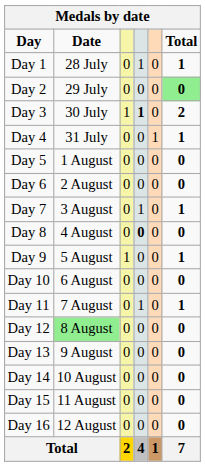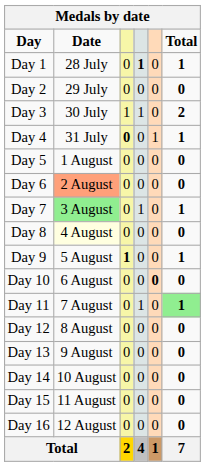(141, 65) normal -> (141, 65) bold
(181, 89) lightgreen background -> (181, 89) no background
(141, 113) bold -> (141, 113) normal
(127, 137) normal -> (127, 137) bold
(86, 185) no background -> (86, 185) lightsalmon background
(86, 209) no background -> (86, 209) lightgreen background
(86, 233) no background -> (86, 233) lightyellow background
(141, 233) bold -> (141, 233) normal
(127, 257) normal -> (127, 257) bold
(155, 281) normal -> (155, 281) bold
(181, 305) no background -> (181, 305) lightgreen background
(86, 329) lightgreen background -> (86, 329) no background
